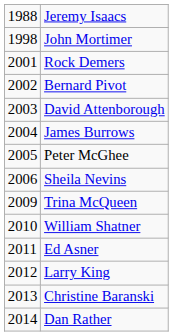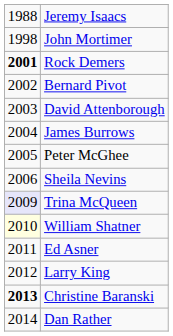(23, 62) normal -> (23, 62) bold
(23, 202) no background -> (23, 202) lavender background
(23, 226) no background -> (23, 226) lightyellow background
(23, 296) normal -> (23, 296) bold
